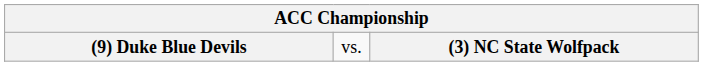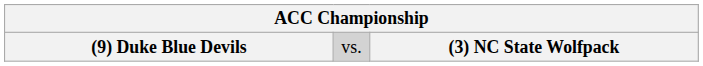(351, 46) no background -> (351, 46) lightgrey background
